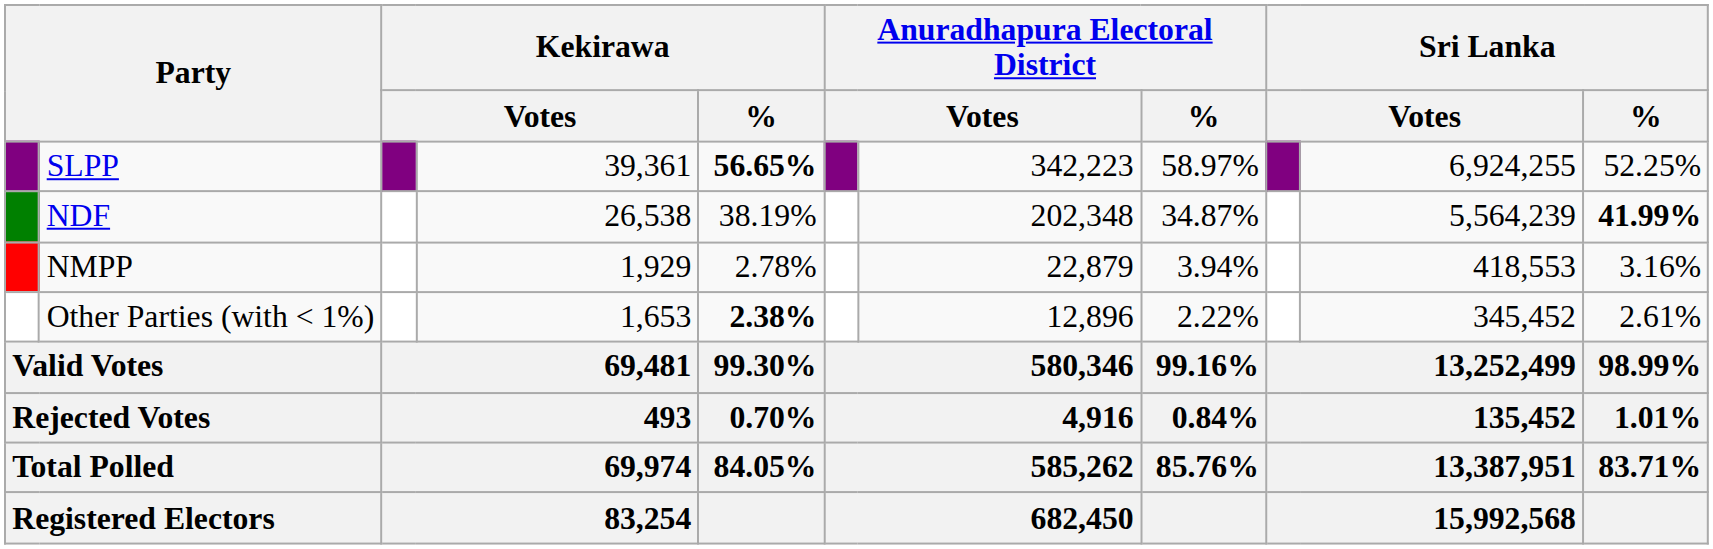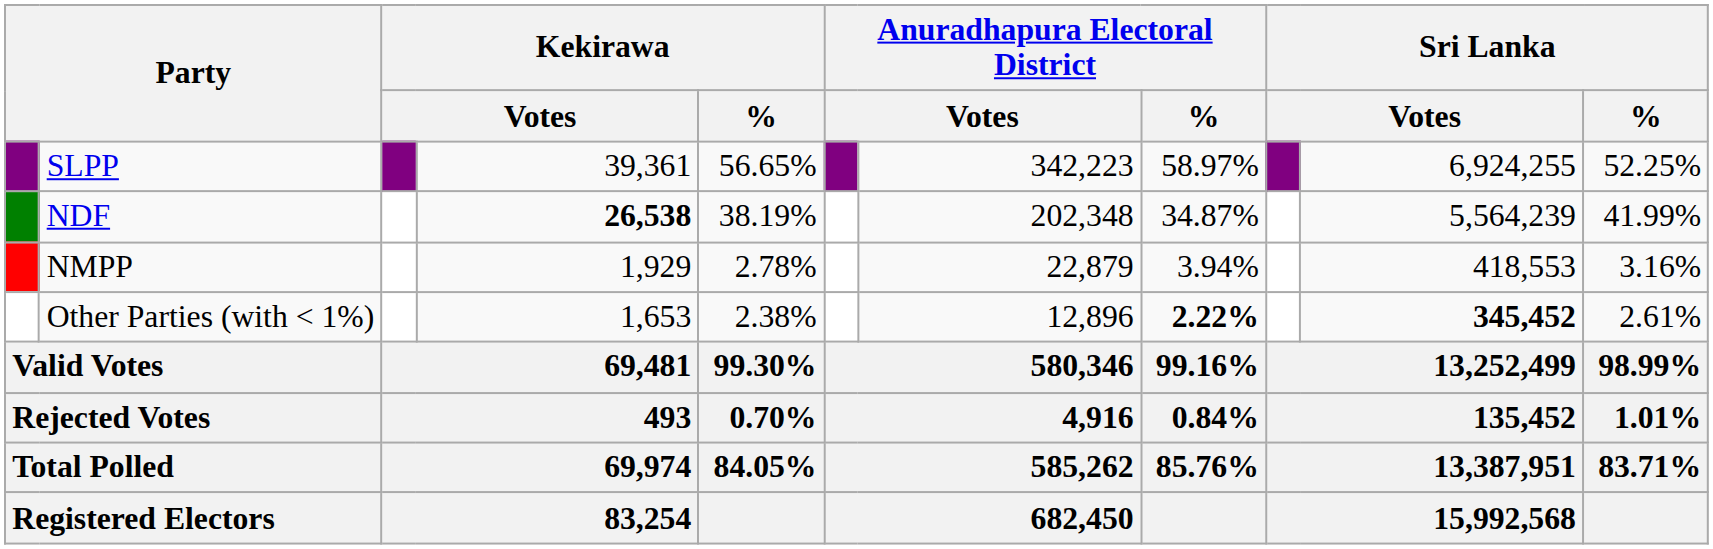(765, 165) bold -> (768, 165) normal
(648, 215) normal -> (648, 215) bold
(1650, 215) bold -> (1652, 215) normal
(773, 316) bold -> (776, 316) normal
(1218, 316) normal -> (1215, 316) bold
(1524, 316) normal -> (1524, 316) bold
